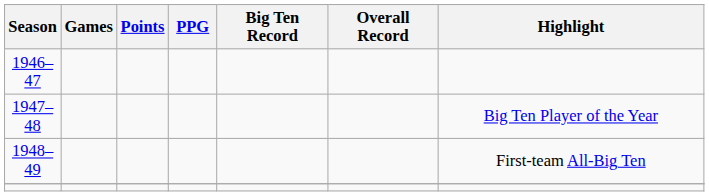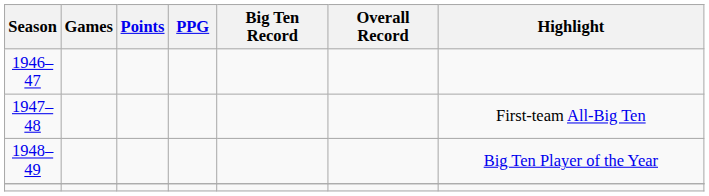(571, 116) Big Ten Player of the Year -> (571, 116) First-team All-Big Ten
(571, 160) First-team All-Big Ten -> (571, 160) Big Ten Player of the Year
